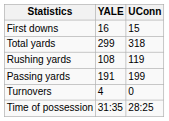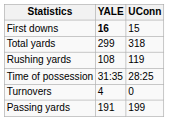(103, 28) normal -> (103, 28) bold
rows swapped: (38, 76) <-> (50, 108)
